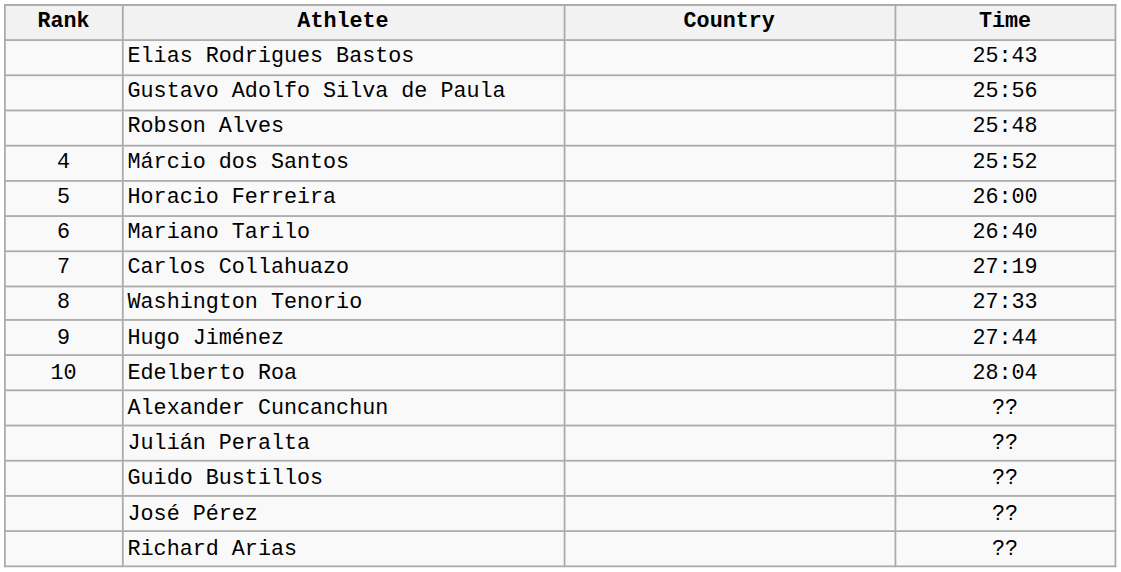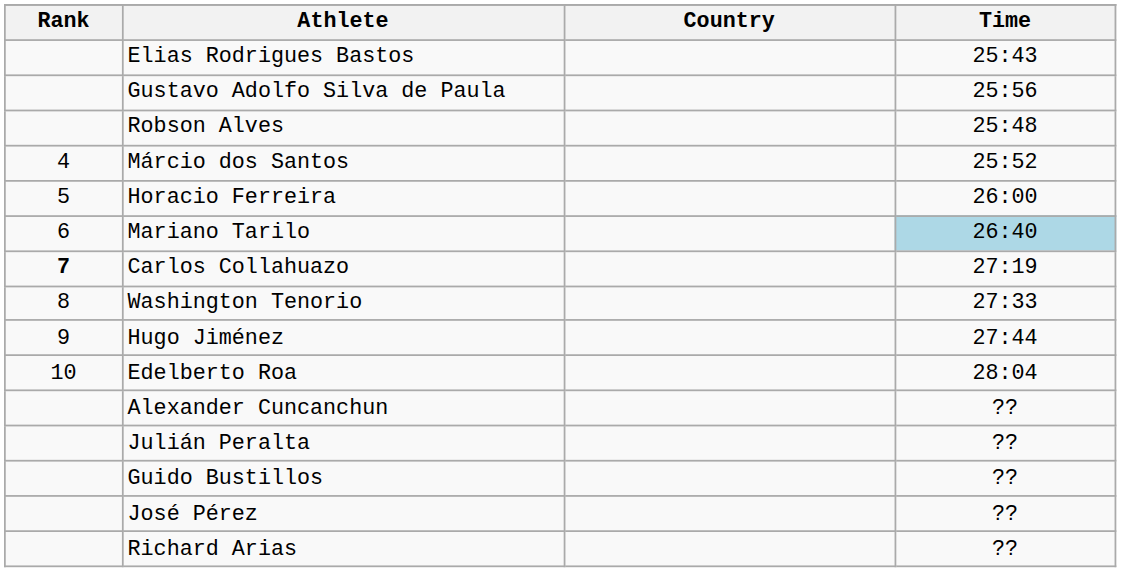(1005, 233) no background -> (1005, 233) lightblue background
(64, 268) normal -> (64, 268) bold
